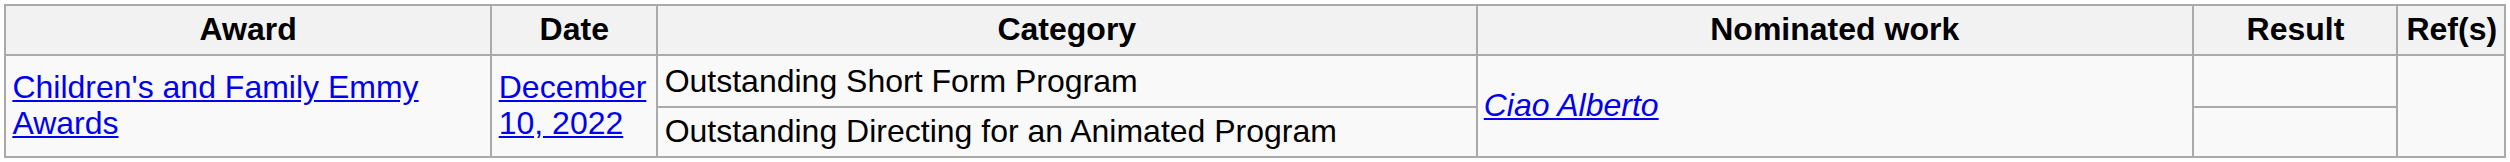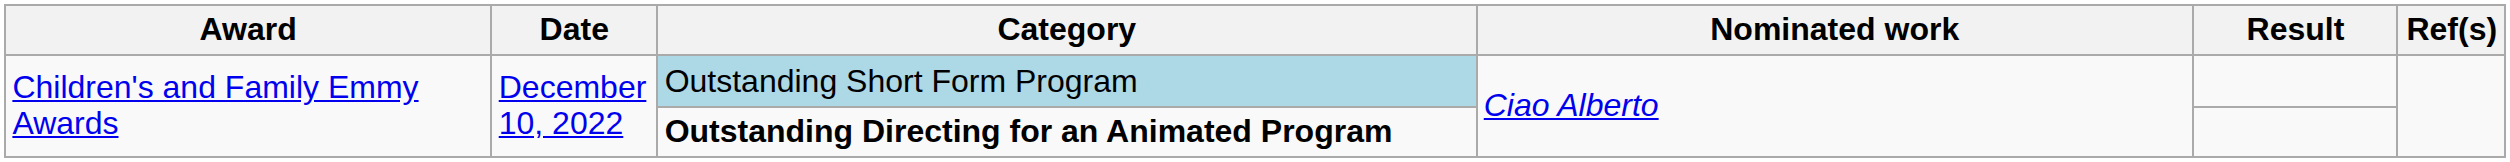(901, 80) no background -> (901, 80) lightblue background
(1001, 131) normal -> (1029, 131) bold
